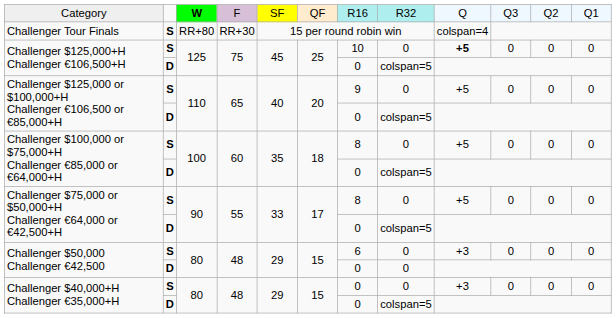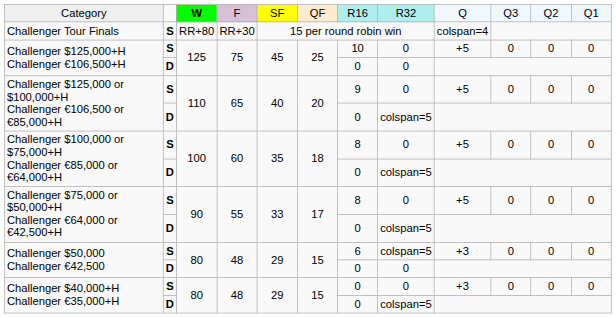(462, 48) bold -> (462, 48) normal
(406, 66) colspan=5 -> (406, 66) 0
(406, 251) 0 -> (406, 251) colspan=5
